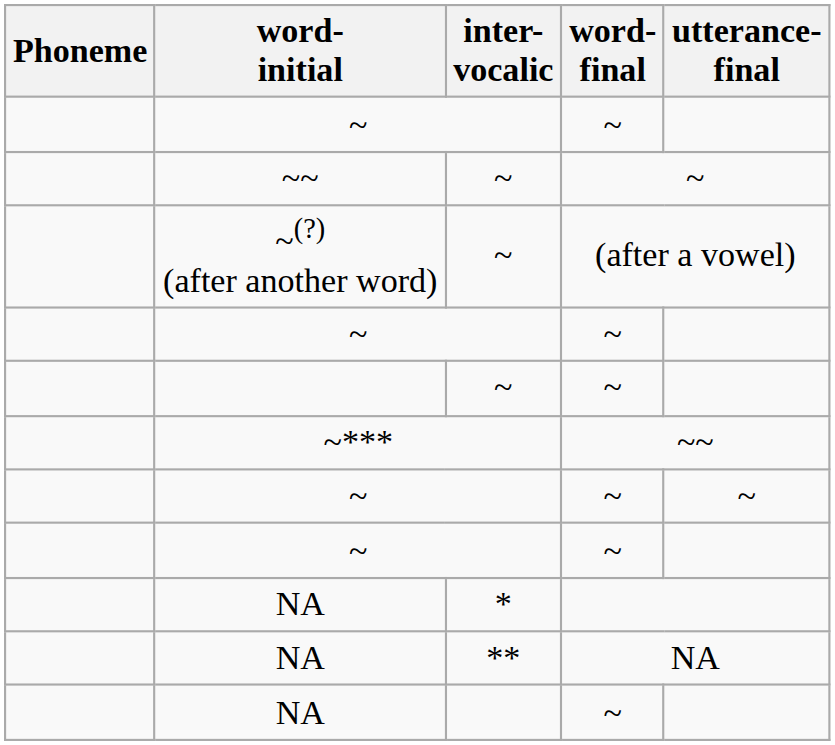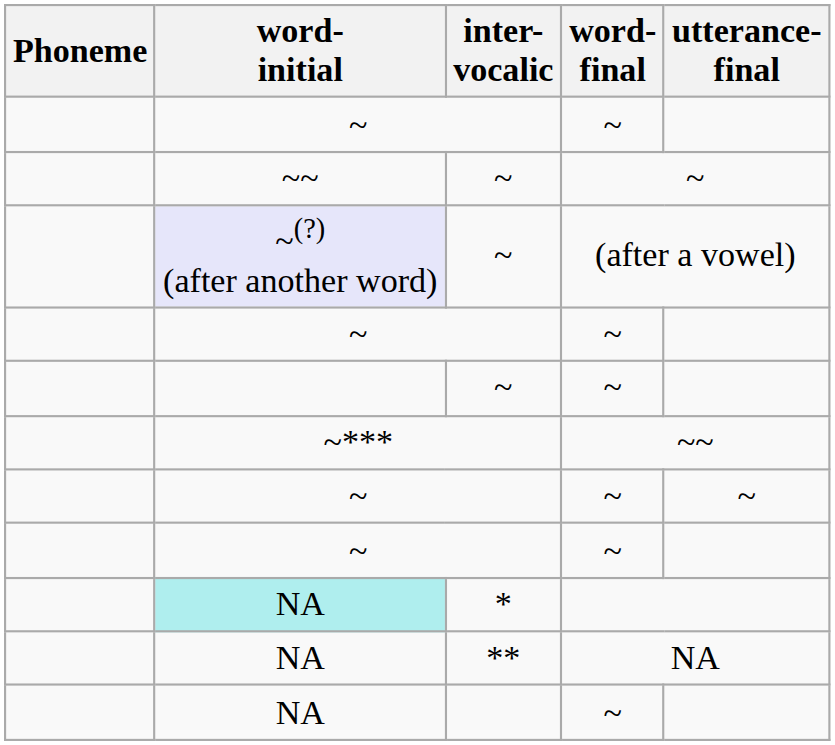(300, 255) no background -> (300, 255) lavender background
(300, 603) no background -> (300, 603) paleturquoise background
